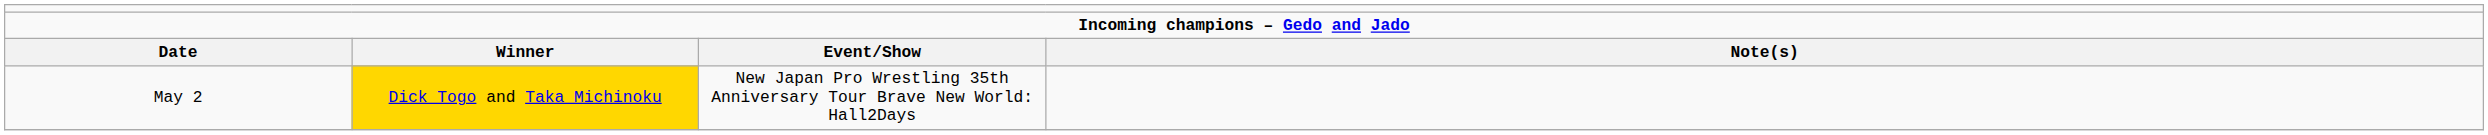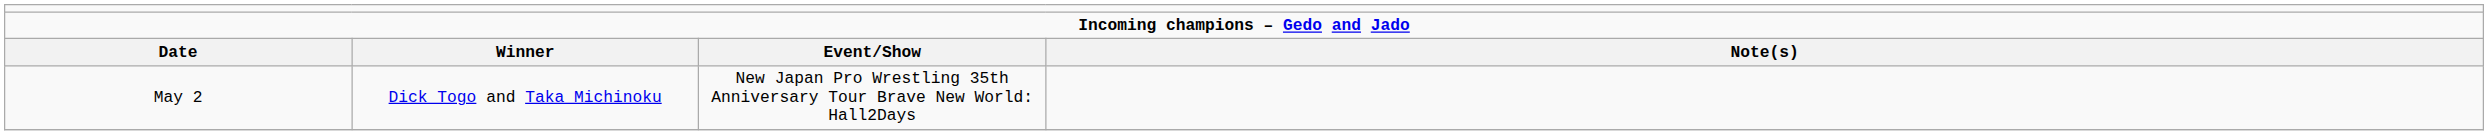(525, 97) gold background -> (525, 97) no background
